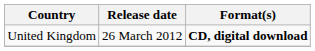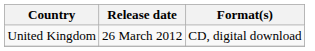(248, 35) bold -> (245, 35) normal
